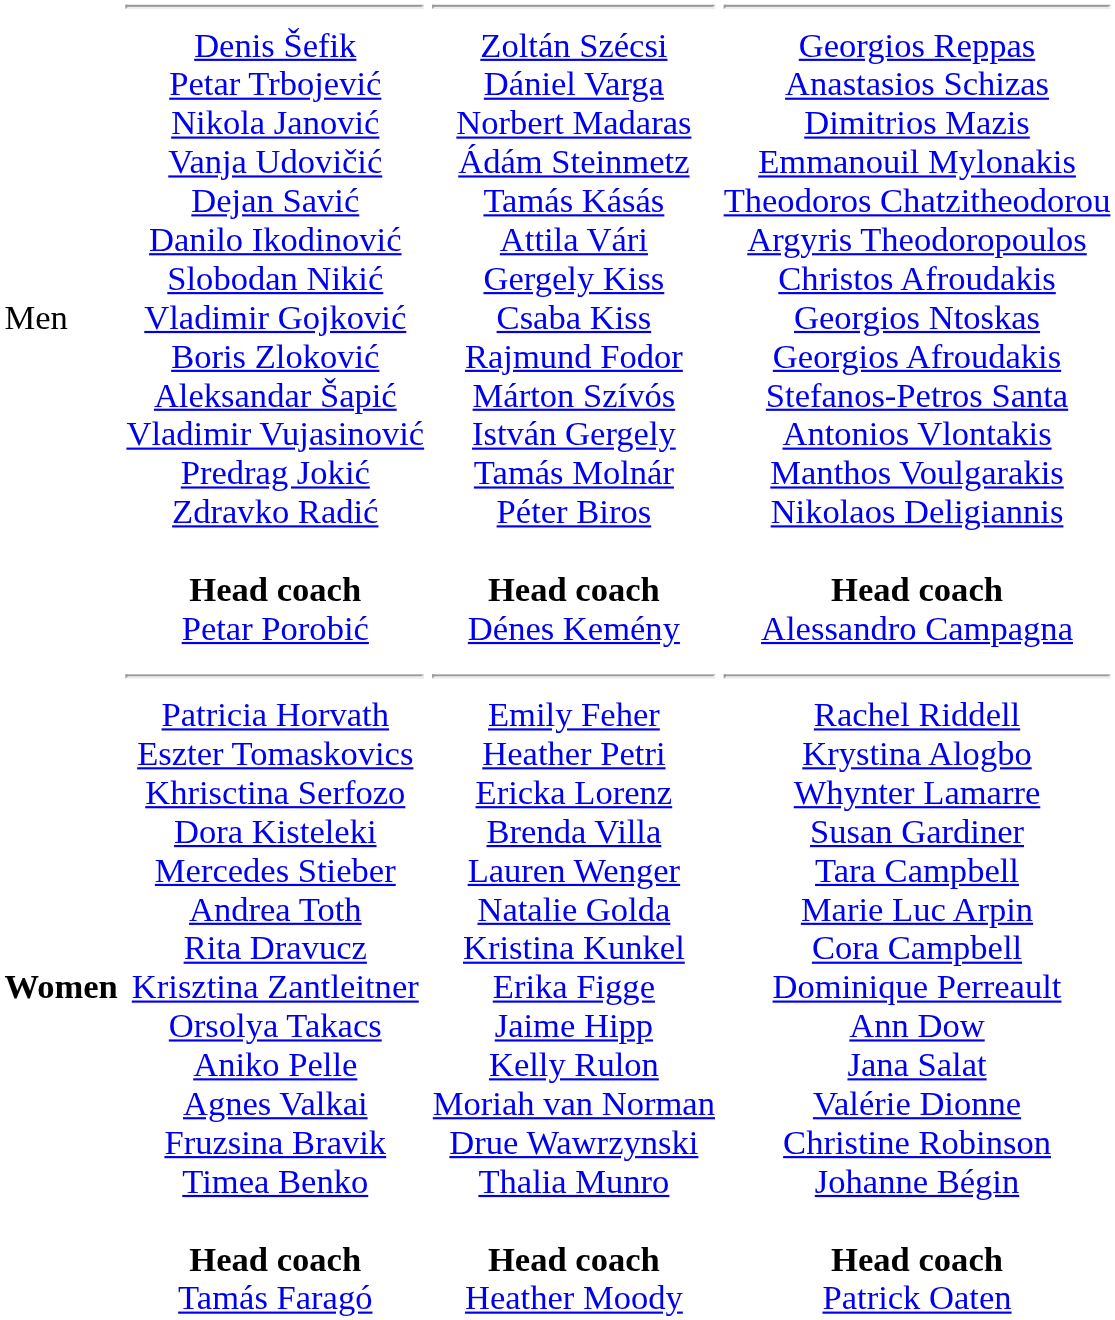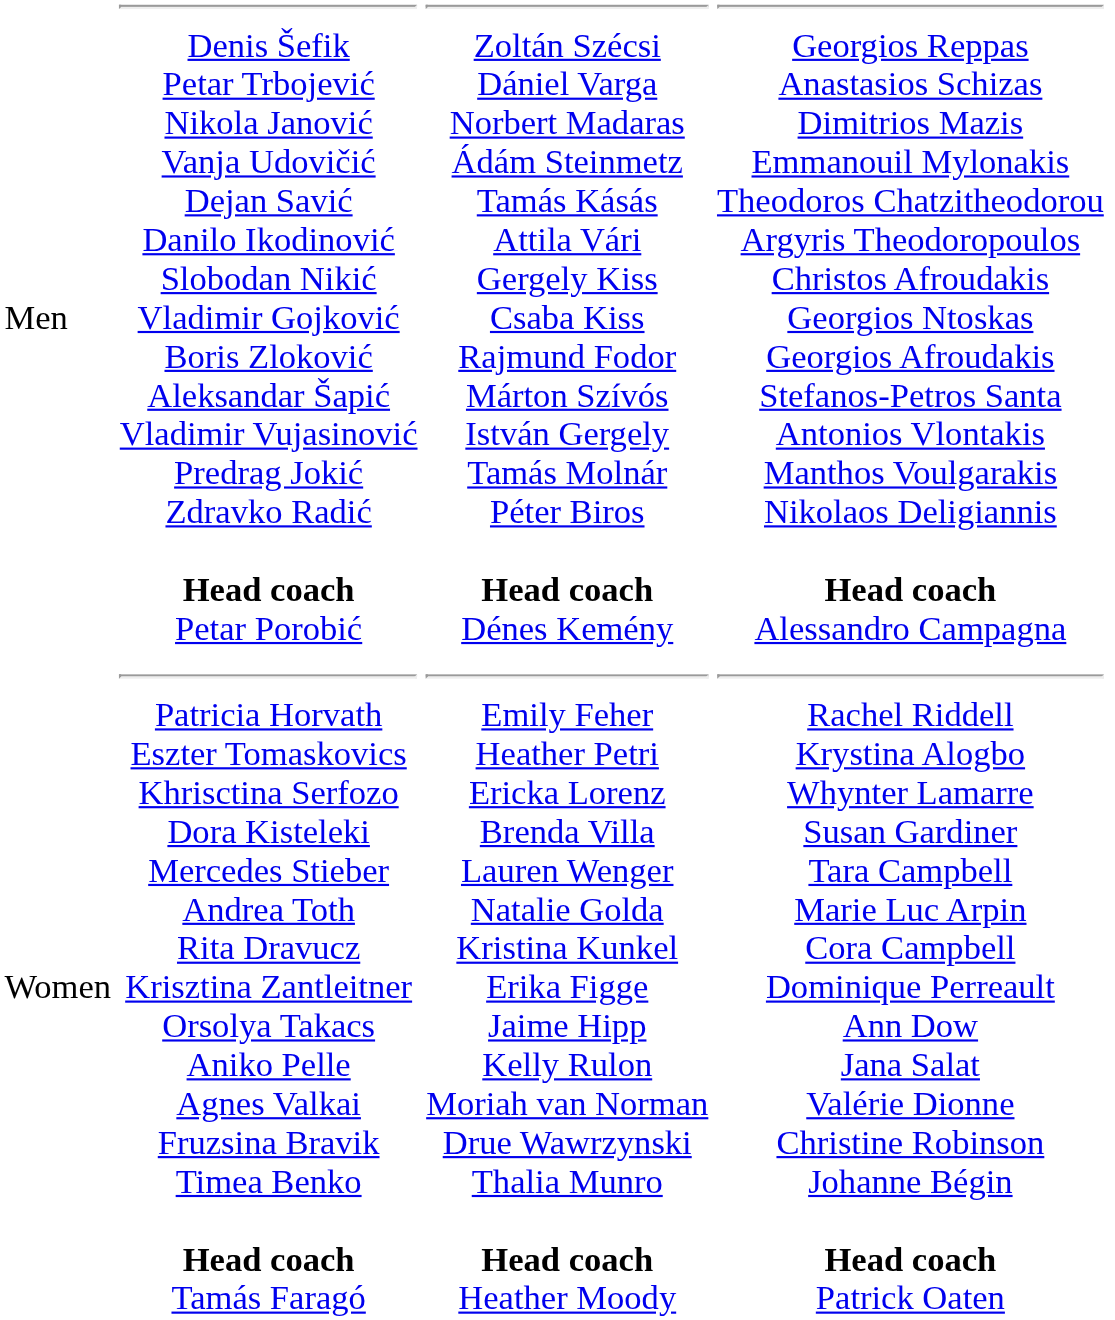(61, 986) bold -> (58, 986) normal
